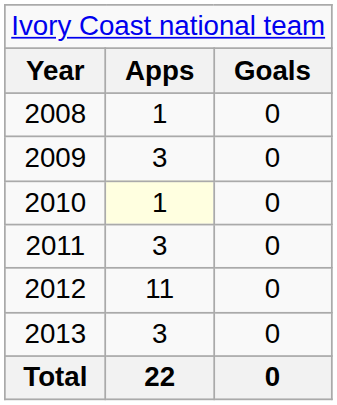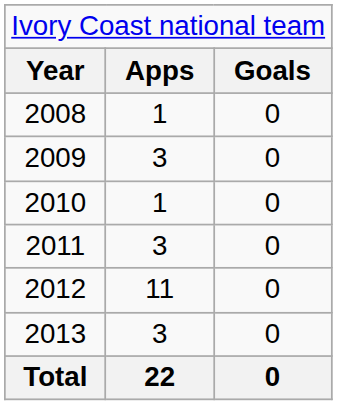(160, 202) lightyellow background -> (160, 202) no background
